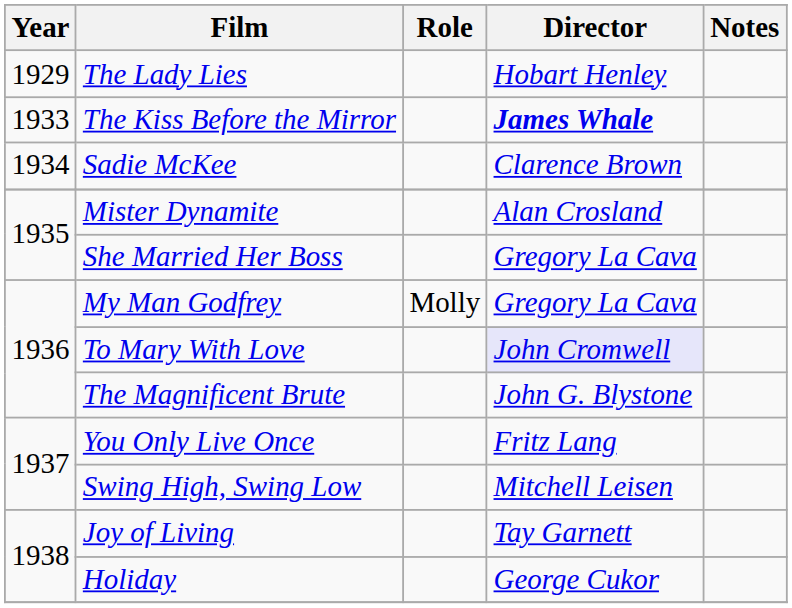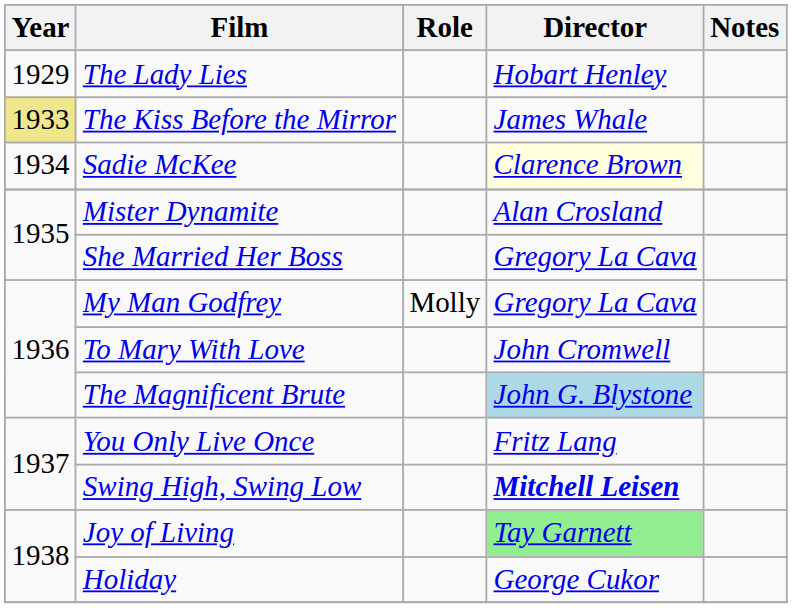(41, 119) no background -> (41, 119) khaki background
(573, 119) bold -> (570, 119) normal
(588, 165) no background -> (588, 165) lightyellow background
(582, 348) lavender background -> (582, 348) no background
(593, 394) no background -> (593, 394) lightblue background
(583, 486) normal -> (586, 486) bold
(563, 532) no background -> (563, 532) lightgreen background
